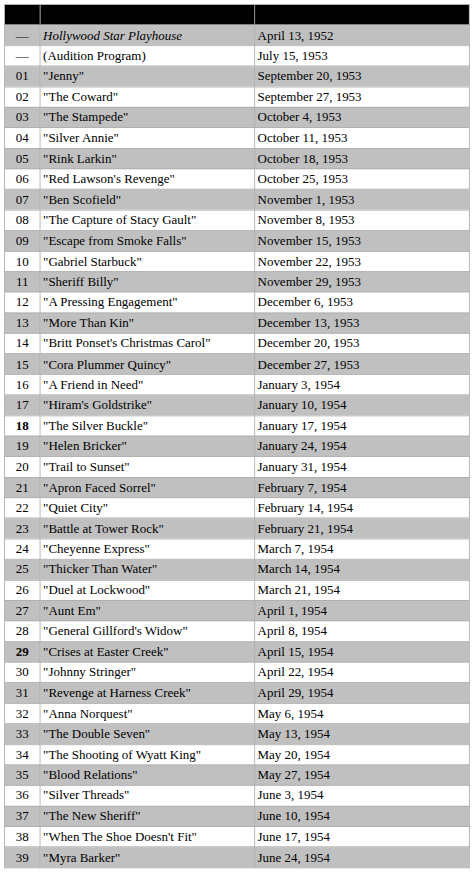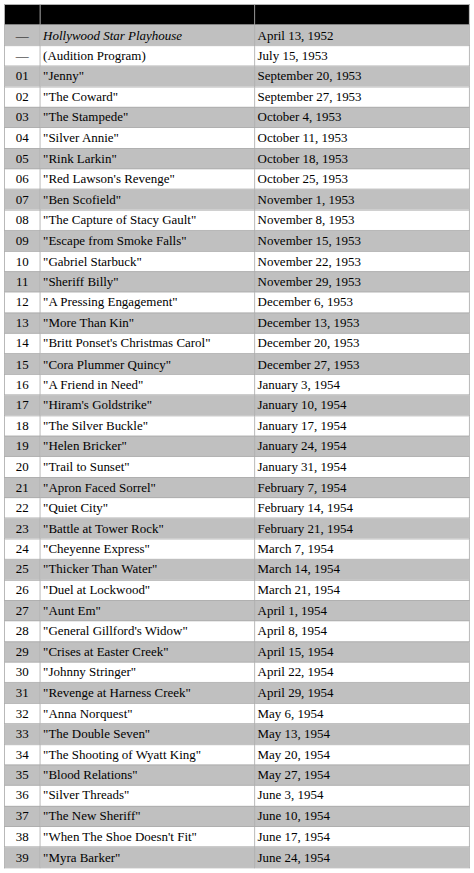(22, 425) bold -> (22, 425) normal
(22, 651) bold -> (22, 651) normal
